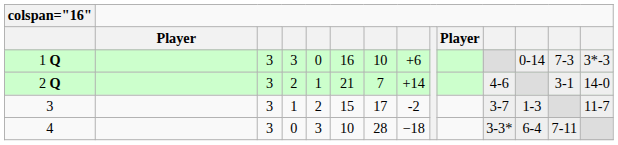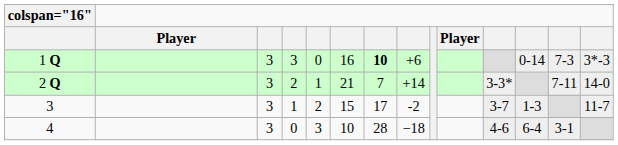(380, 60) normal -> (380, 60) bold
(499, 83) 4-6 -> (499, 83) 3-3*
(564, 83) 3-1 -> (564, 83) 7-11
(499, 128) 3-3* -> (499, 128) 4-6
(564, 128) 7-11 -> (564, 128) 3-1
